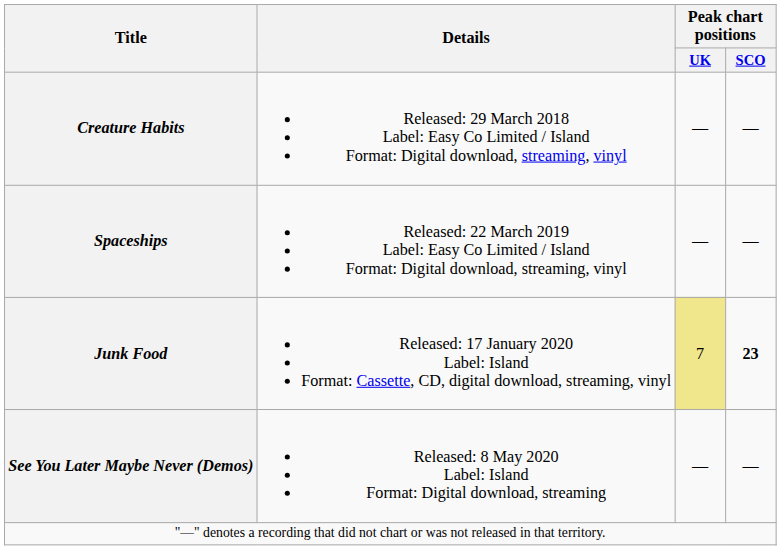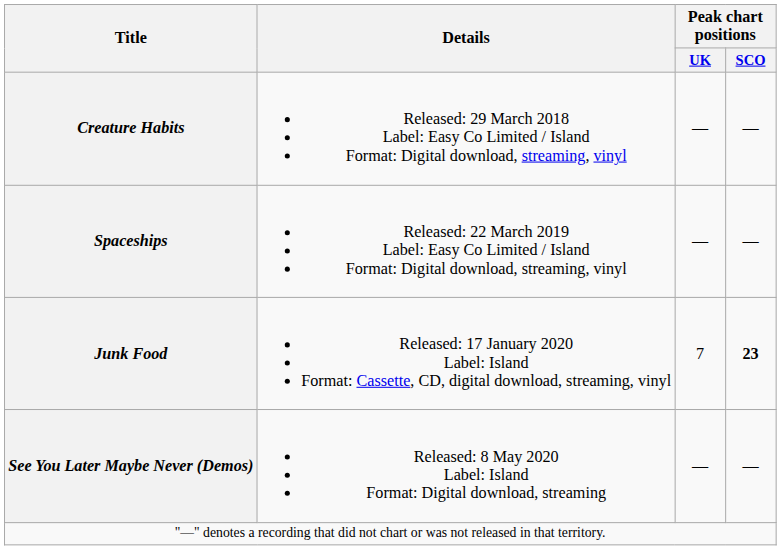(700, 353) khaki background -> (700, 353) no background
